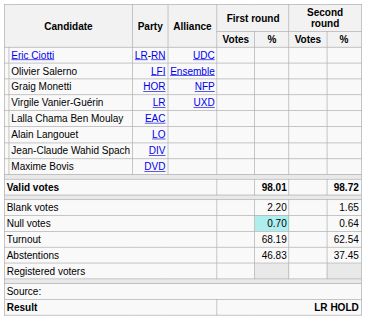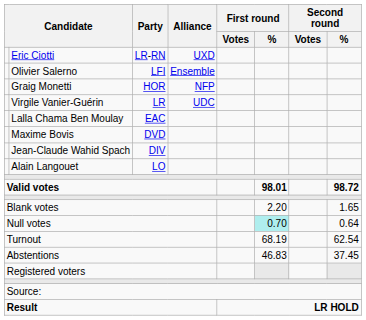(204, 55) UDC -> (204, 55) UXD
(204, 103) UXD -> (204, 103) UDC
rows swapped: (45, 135) <-> (43, 167)
